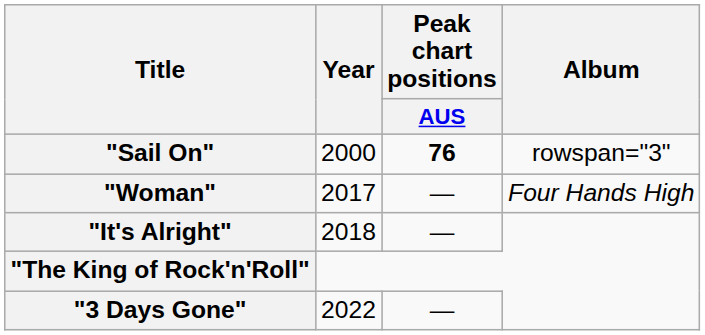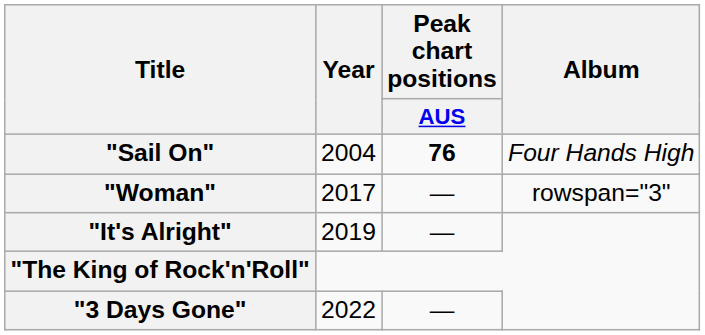(348, 153) 2000 -> (348, 153) 2004
(601, 153) rowspan="3" -> (601, 153) Four Hands High
(601, 192) Four Hands High -> (601, 192) rowspan="3"
(348, 231) 2018 -> (348, 231) 2019
